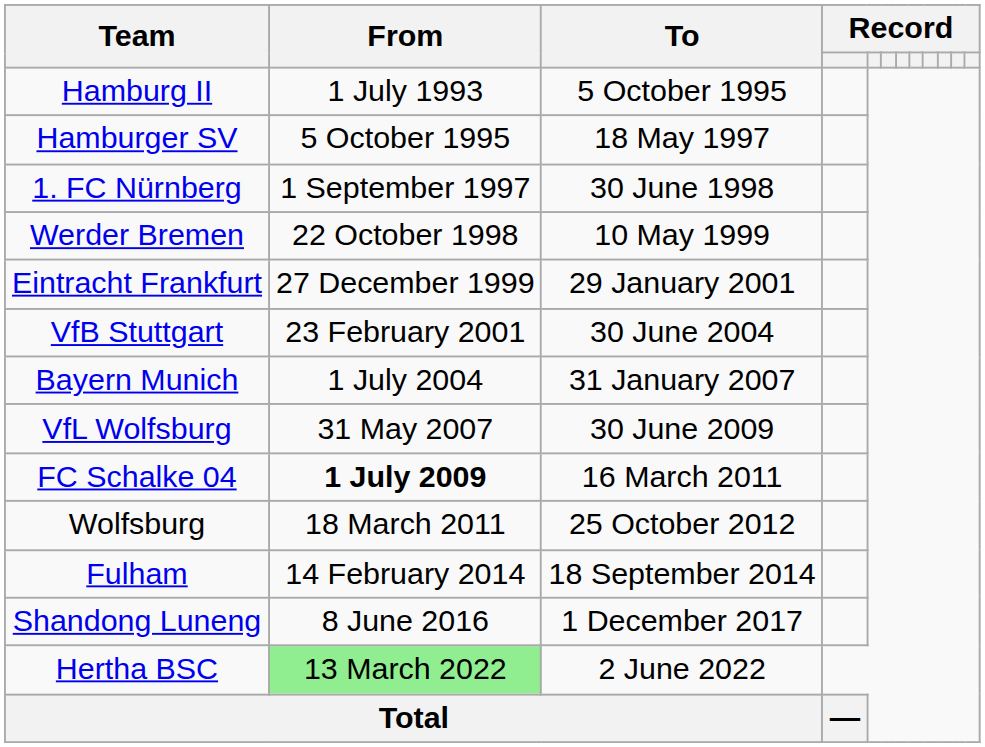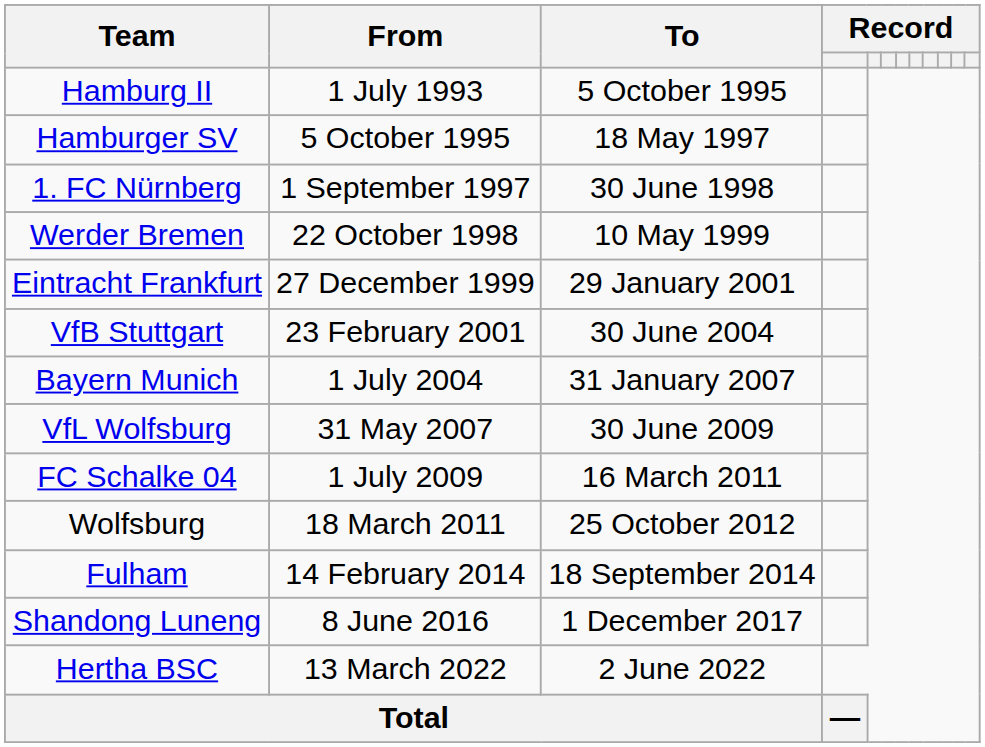(405, 476) bold -> (405, 476) normal
(405, 669) lightgreen background -> (405, 669) no background
